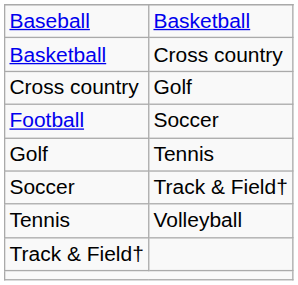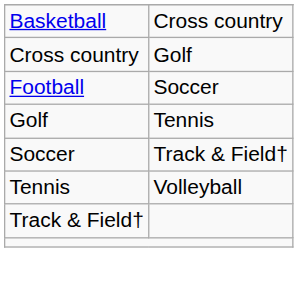- row: (50, 21)
